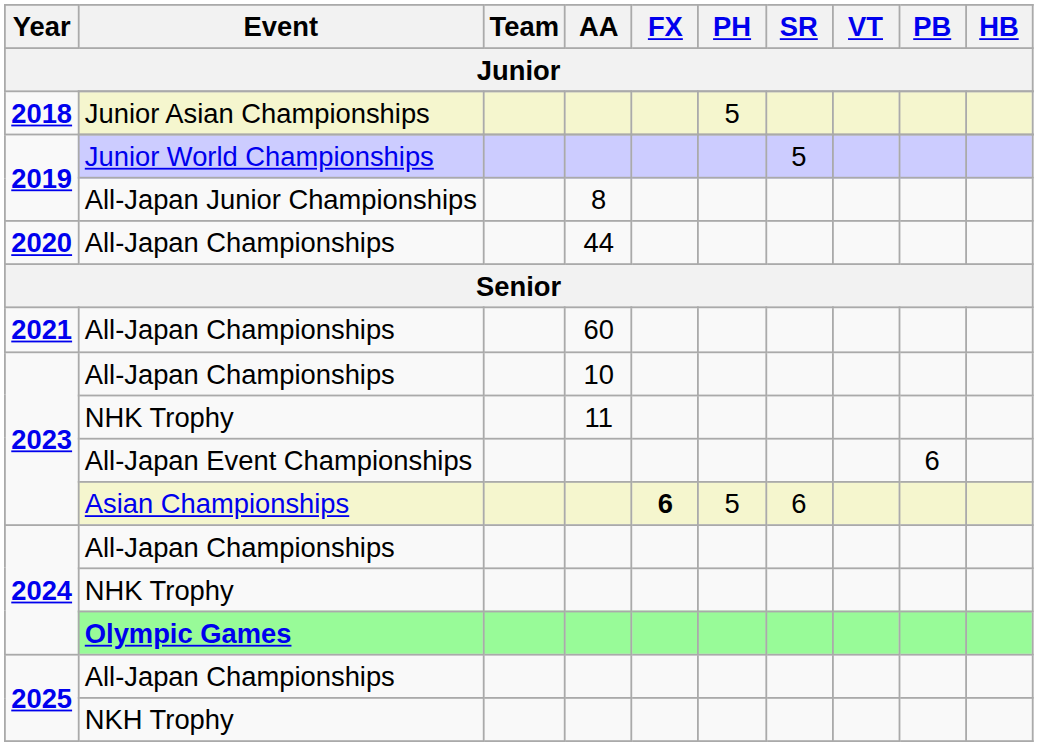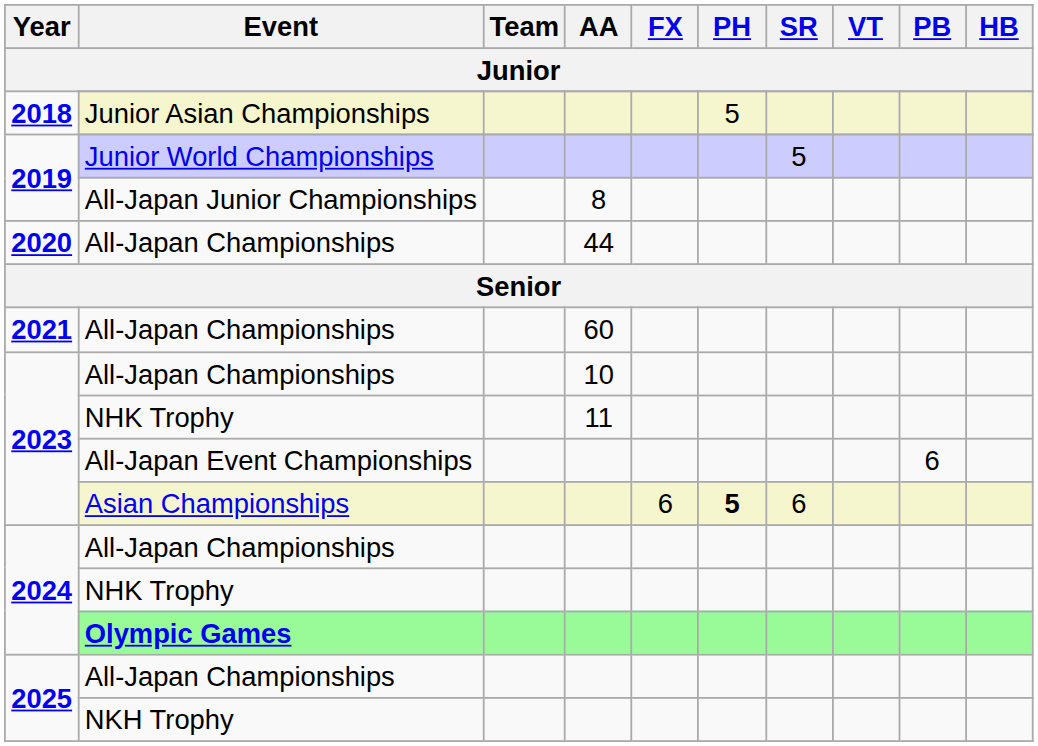(665, 503) bold -> (665, 503) normal
(732, 503) normal -> (732, 503) bold
